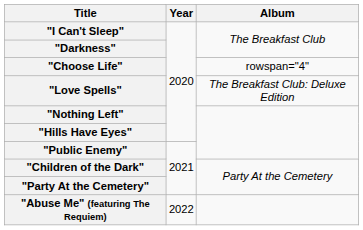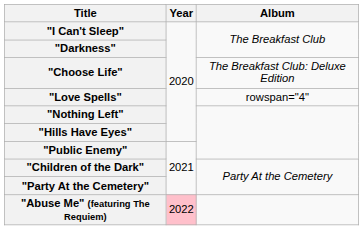(277, 66) rowspan="4" -> (277, 72) The Breakfast Club: Deluxe Edition
(277, 90) The Breakfast Club: Deluxe Edition -> (277, 97) rowspan="4"
(181, 209) no background -> (181, 209) pink background
